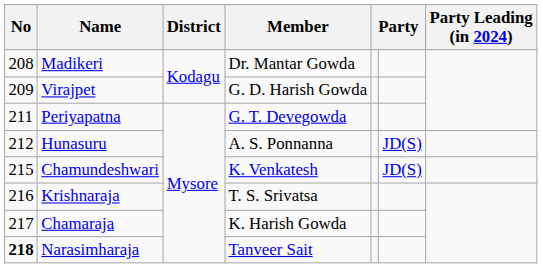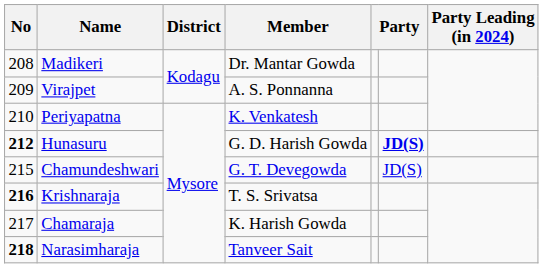(298, 90) G. D. Harish Gowda -> (281, 90) A. S. Ponnanna
(21, 116) 211 -> (21, 116) 210
(287, 116) G. T. Devegowda -> (273, 116) K. Venkatesh
(21, 143) normal -> (21, 143) bold
(281, 143) A. S. Ponnanna -> (298, 143) G. D. Harish Gowda
(402, 143) normal -> (403, 143) bold
(273, 169) K. Venkatesh -> (287, 169) G. T. Devegowda
(21, 196) normal -> (21, 196) bold
